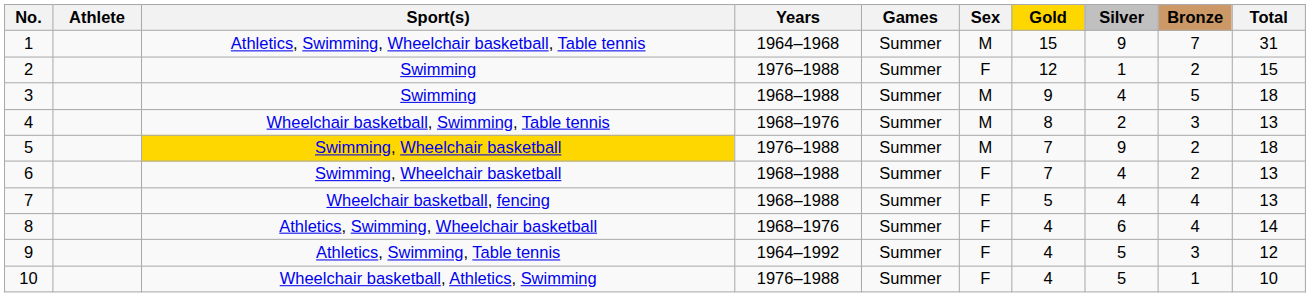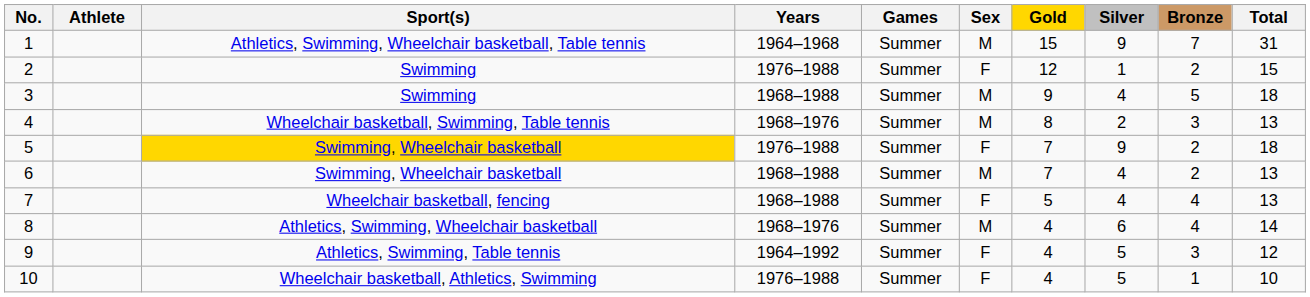(985, 148) M -> (985, 148) F
(985, 174) F -> (985, 174) M
(985, 226) F -> (985, 226) M
